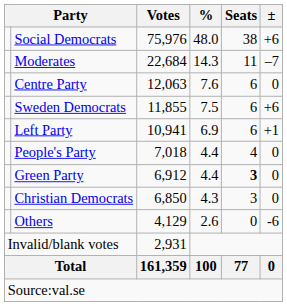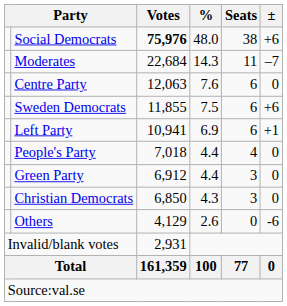(167, 38) normal -> (167, 38) bold
(253, 175) bold -> (253, 175) normal
